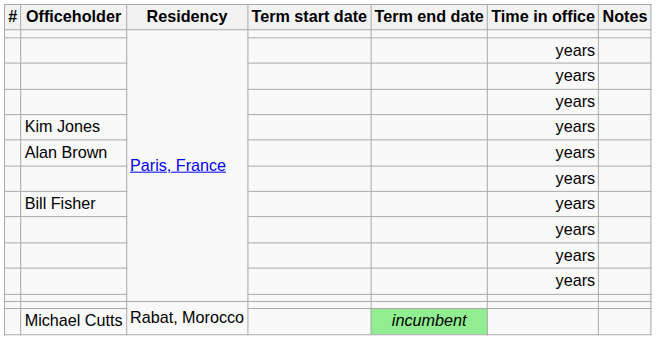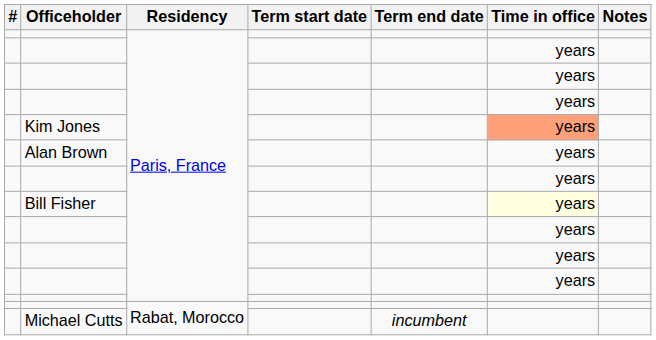(575, 127) no background -> (575, 127) lightsalmon background
(575, 204) no background -> (575, 204) lightyellow background
(429, 321) lightgreen background -> (429, 321) no background
